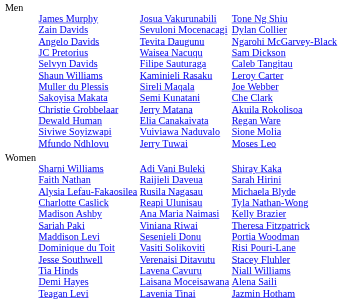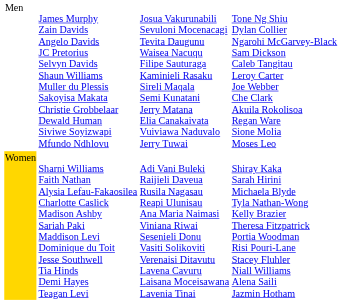(20, 157) no background -> (20, 157) gold background
